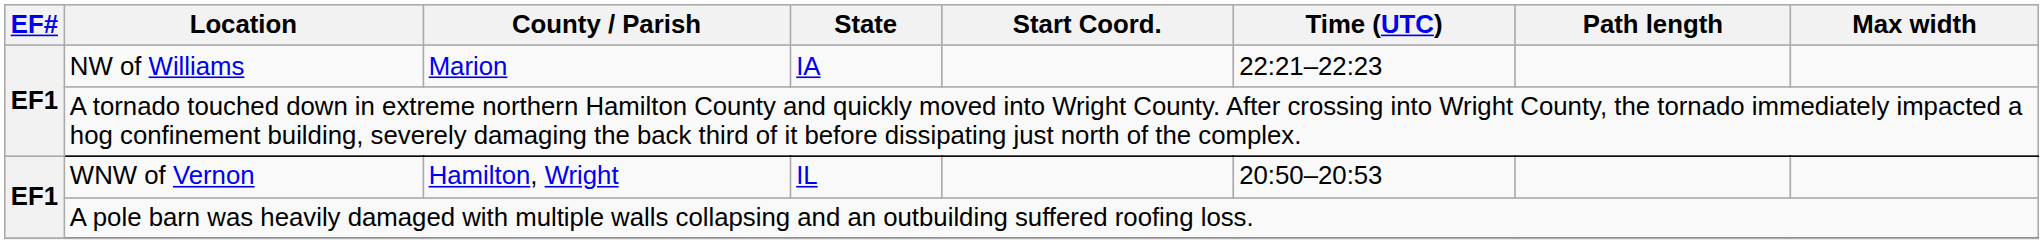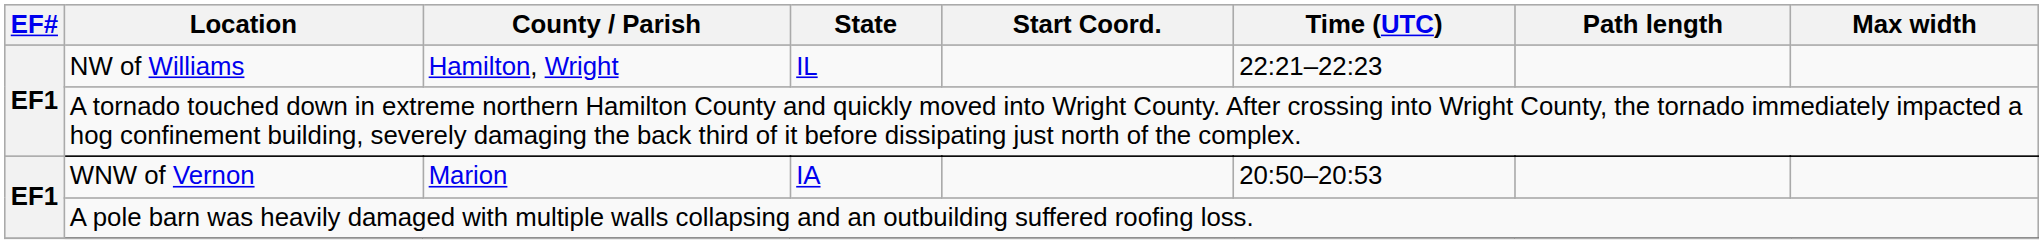(468, 65) Marion -> (524, 65) Hamilton, Wright
(808, 65) IA -> (807, 65) IL
(524, 176) Hamilton, Wright -> (468, 176) Marion
(807, 176) IL -> (808, 176) IA
